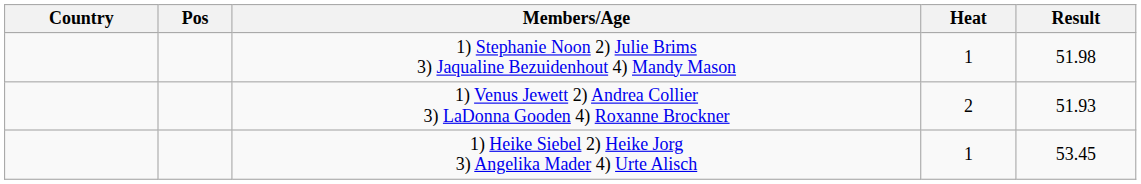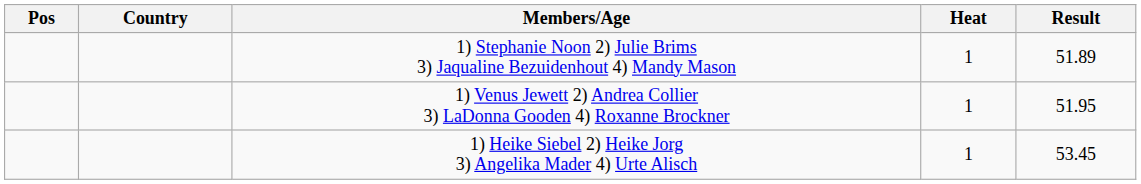columns swapped: (195, 18) <-> (81, 18)
(1076, 57) 51.98 -> (1076, 57) 51.89
(968, 105) 2 -> (968, 105) 1
(1076, 105) 51.93 -> (1076, 105) 51.95
